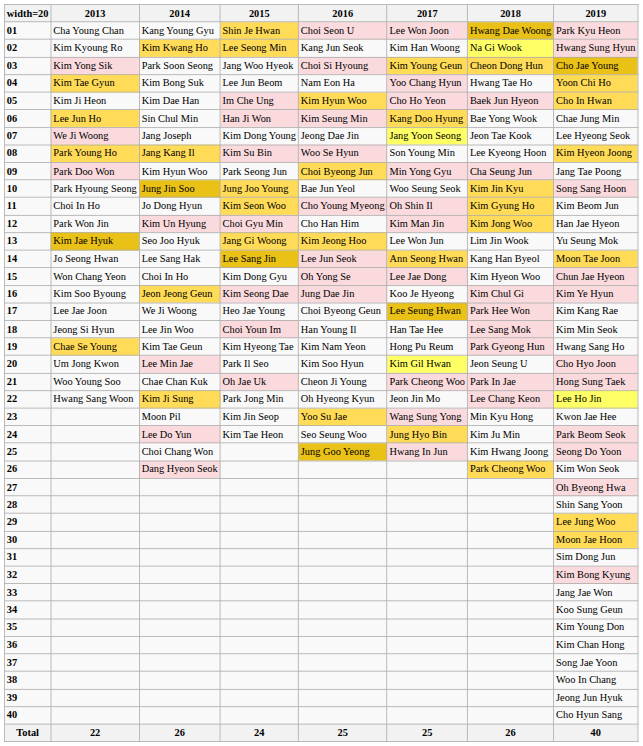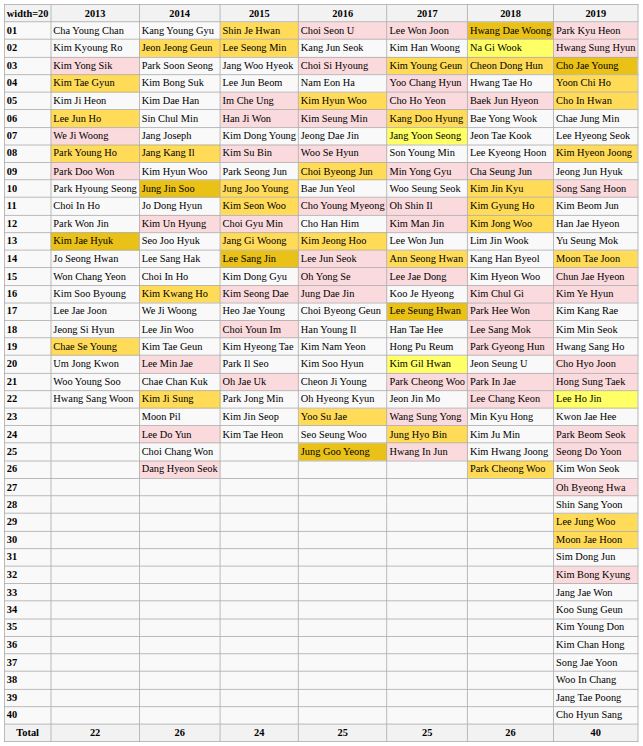(175, 48) Kim Kwang Ho -> (177, 48) Jeon Jeong Geun
(589, 171) Jang Tae Poong -> (589, 171) Jeong Jun Hyuk
(177, 294) Jeon Jeong Geun -> (175, 294) Kim Kwang Ho
(589, 697) Jeong Jun Hyuk -> (589, 697) Jang Tae Poong
